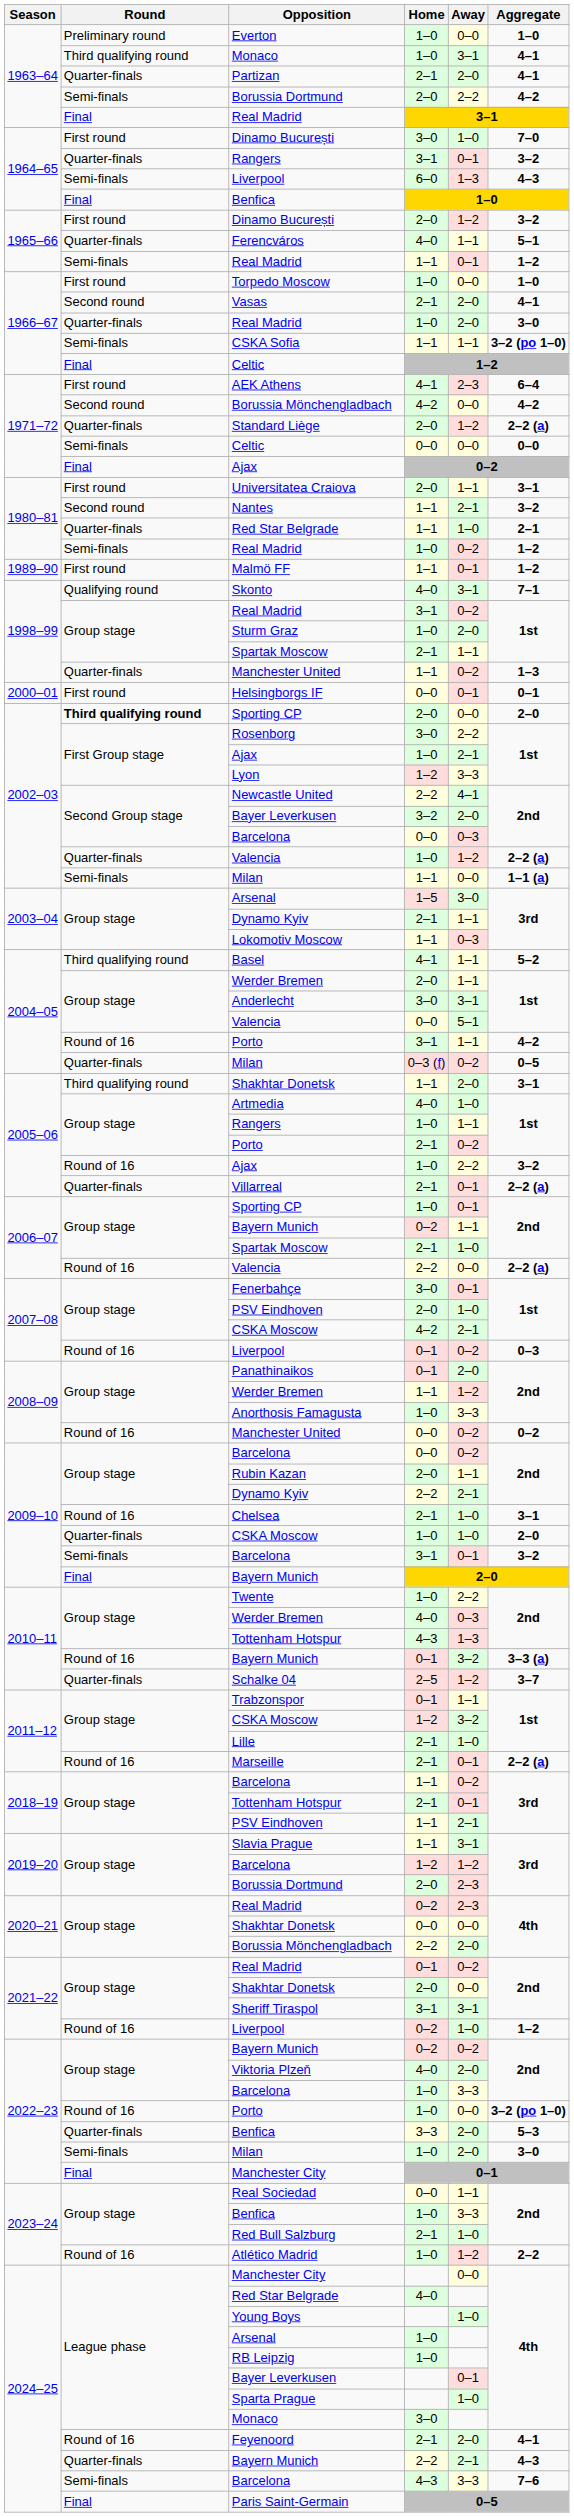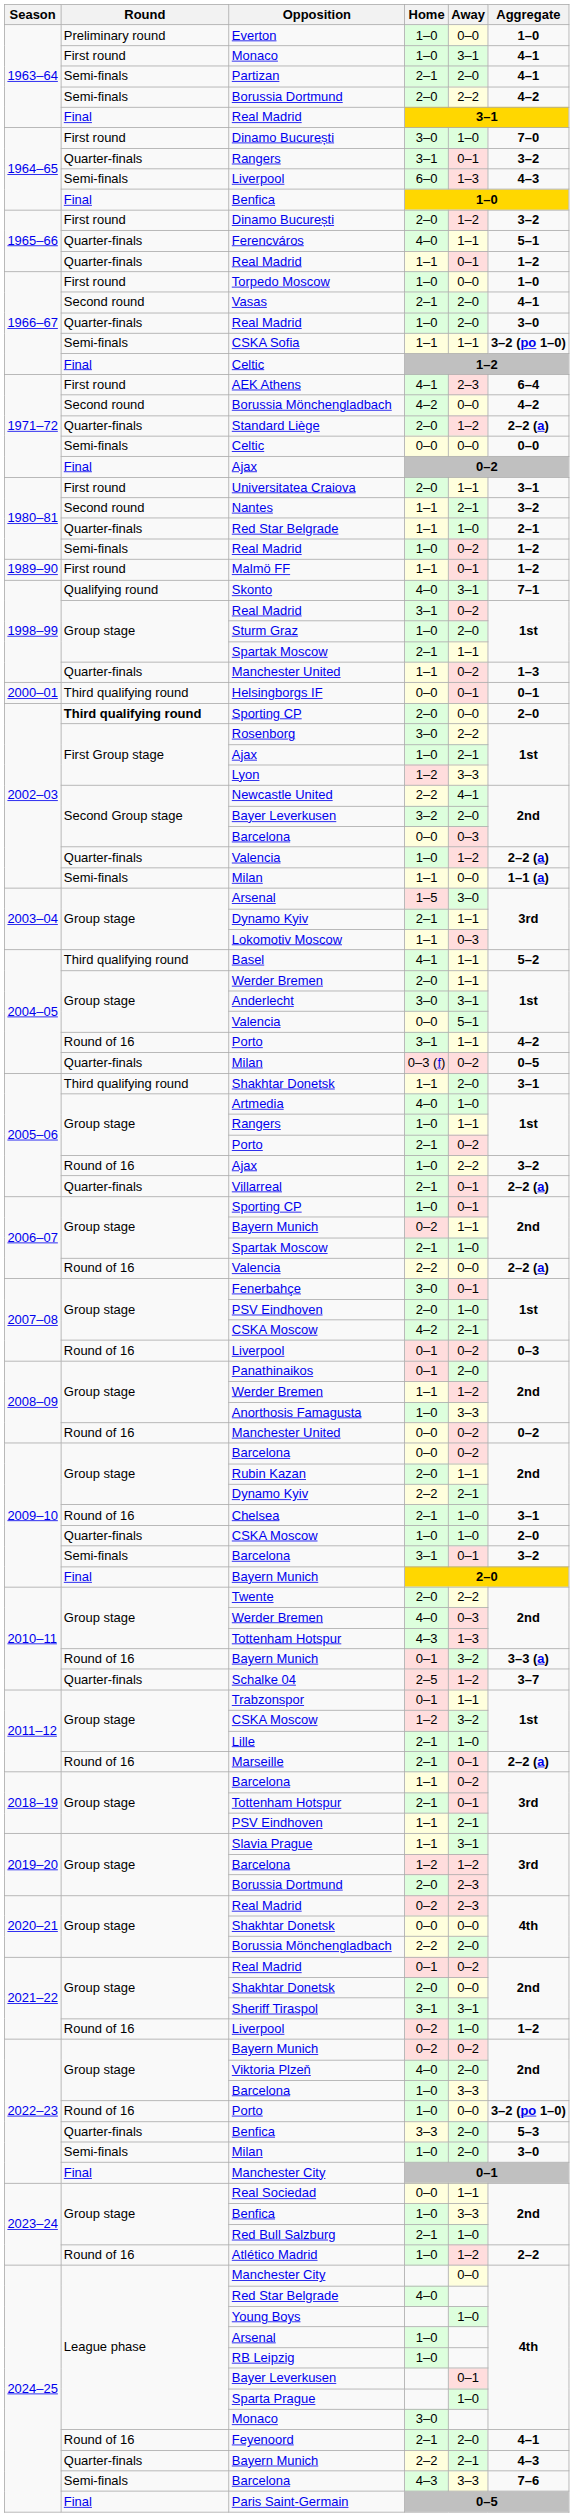(126, 55) Third qualifying round -> (95, 55) First round
(103, 76) Quarter-finals -> (96, 76) Semi-finals
(96, 261) Semi-finals -> (103, 261) Quarter-finals
(95, 693) First round -> (126, 693) Third qualifying round
(427, 1597) 1–0 -> (427, 1597) 2–0
